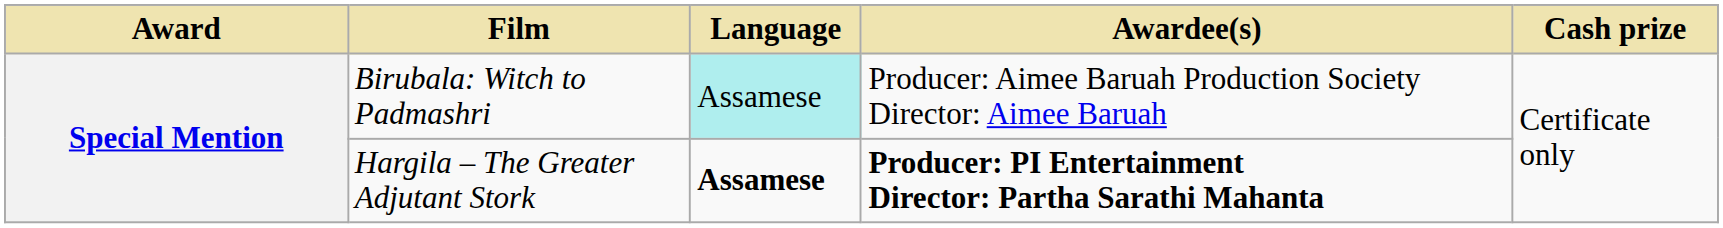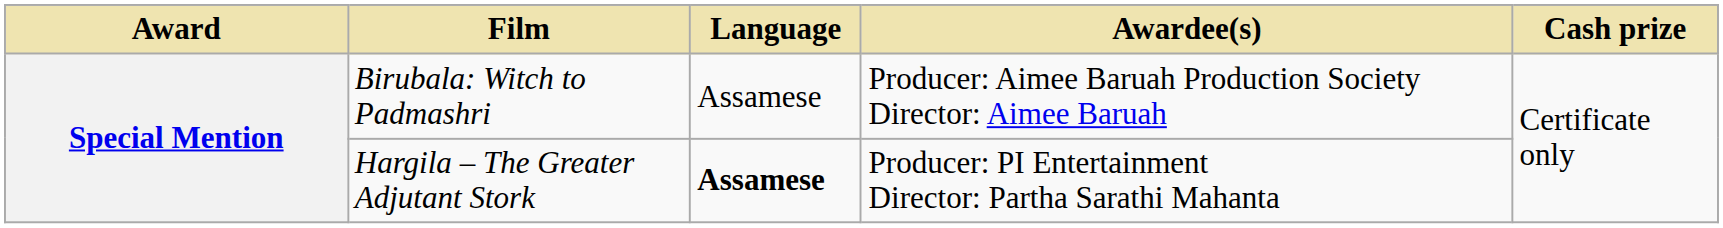(759, 95) paleturquoise background -> (759, 95) no background
(1096, 179) bold -> (1074, 179) normal
